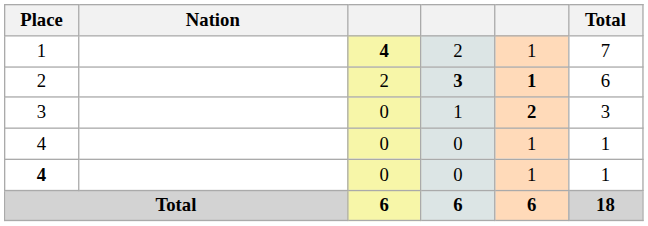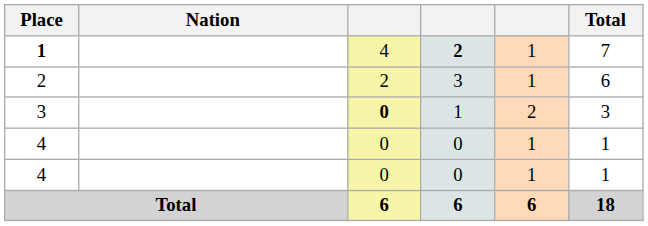(42, 51) normal -> (42, 51) bold
(384, 51) bold -> (384, 51) normal
(458, 51) normal -> (458, 51) bold
(458, 82) bold -> (458, 82) normal
(532, 82) bold -> (532, 82) normal
(384, 112) normal -> (384, 112) bold
(532, 112) bold -> (532, 112) normal
(42, 174) bold -> (42, 174) normal
